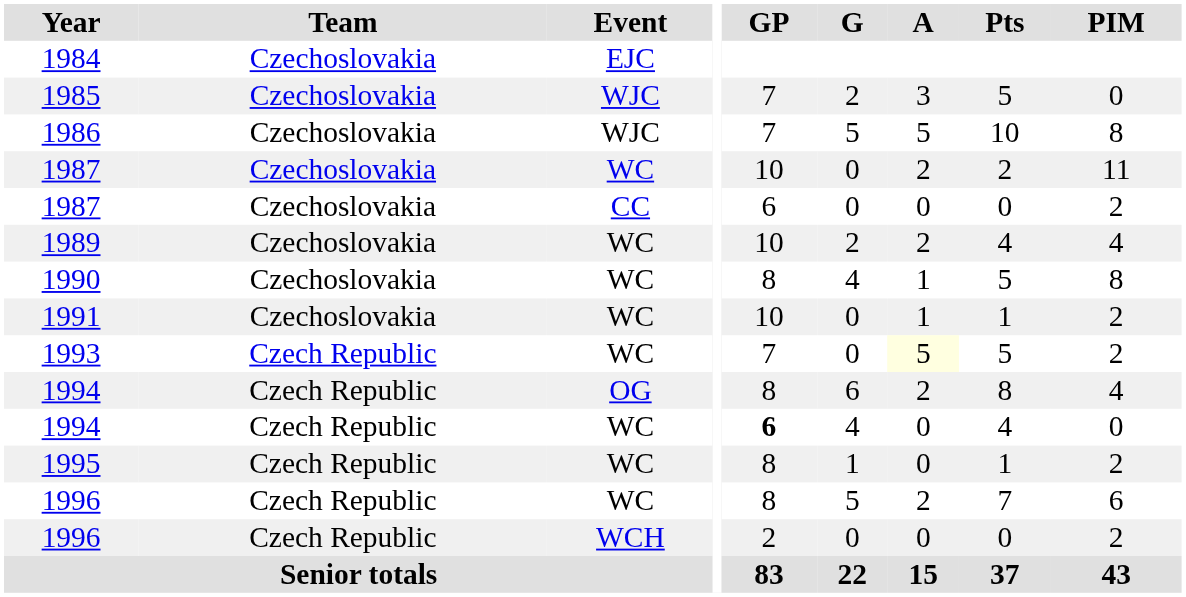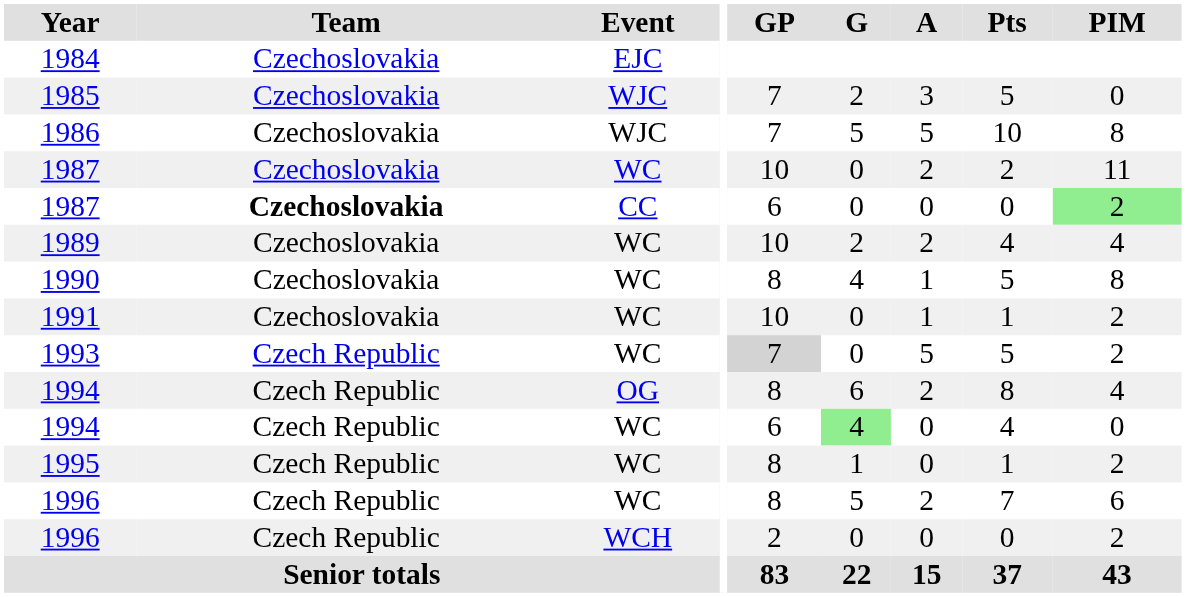(343, 205) normal -> (346, 205) bold
(1116, 205) no background -> (1117, 205) lightgreen background
(769, 353) no background -> (774, 353) lightgrey background
(923, 353) lightyellow background -> (927, 353) no background
(769, 426) bold -> (774, 426) normal
(852, 426) no background -> (857, 426) lightgreen background
